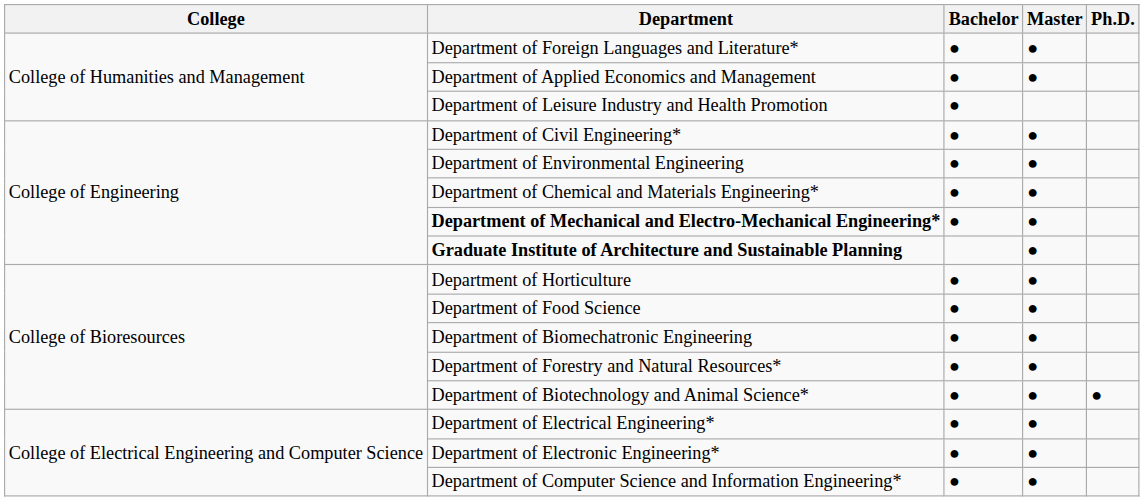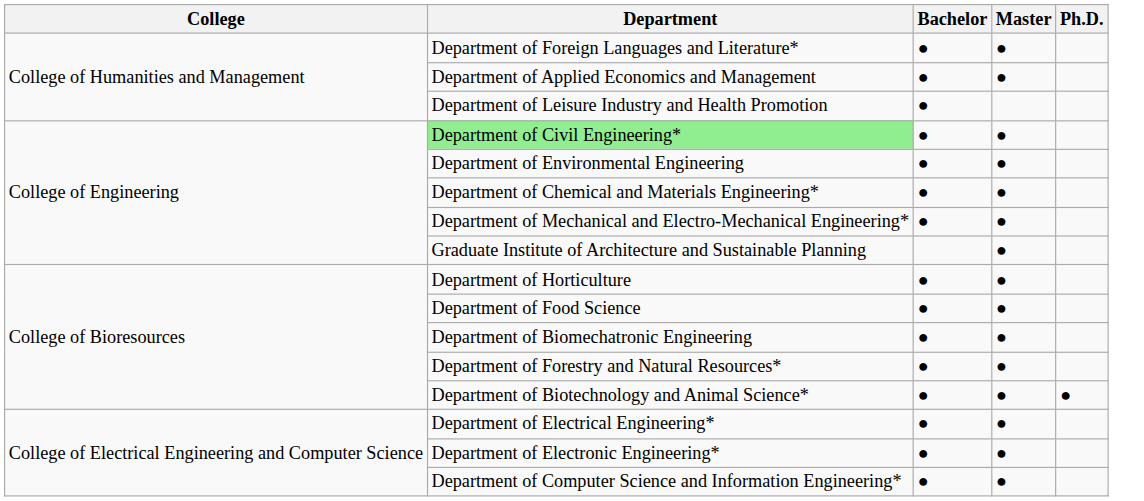(556, 134) no background -> (556, 134) lightgreen background
(686, 221) bold -> (670, 221) normal
(667, 250) bold -> (649, 250) normal
